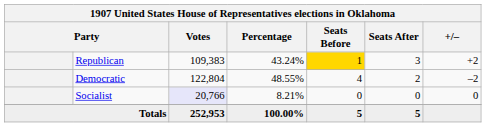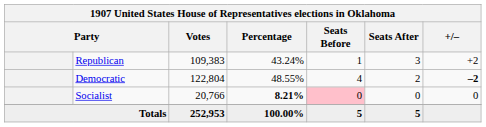(359, 61) gold background -> (359, 61) no background
(473, 78) normal -> (473, 78) bold
(210, 96) lavender background -> (210, 96) no background
(290, 96) normal -> (289, 96) bold
(359, 96) no background -> (359, 96) pink background
